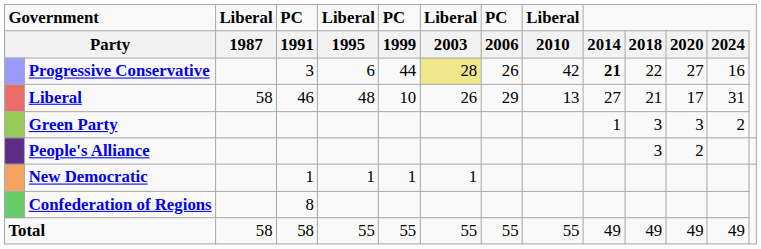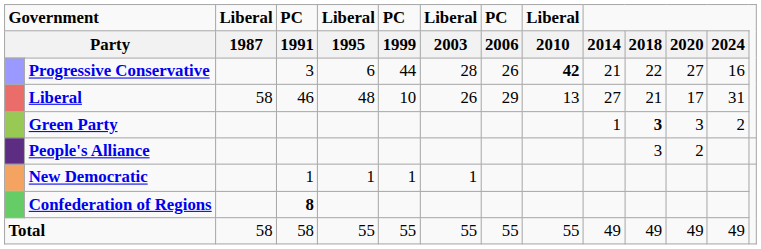(469, 71) khaki background -> (469, 71) no background
(571, 71) normal -> (571, 71) bold
(612, 71) bold -> (612, 71) normal
(658, 124) normal -> (658, 124) bold
(310, 204) normal -> (310, 204) bold
